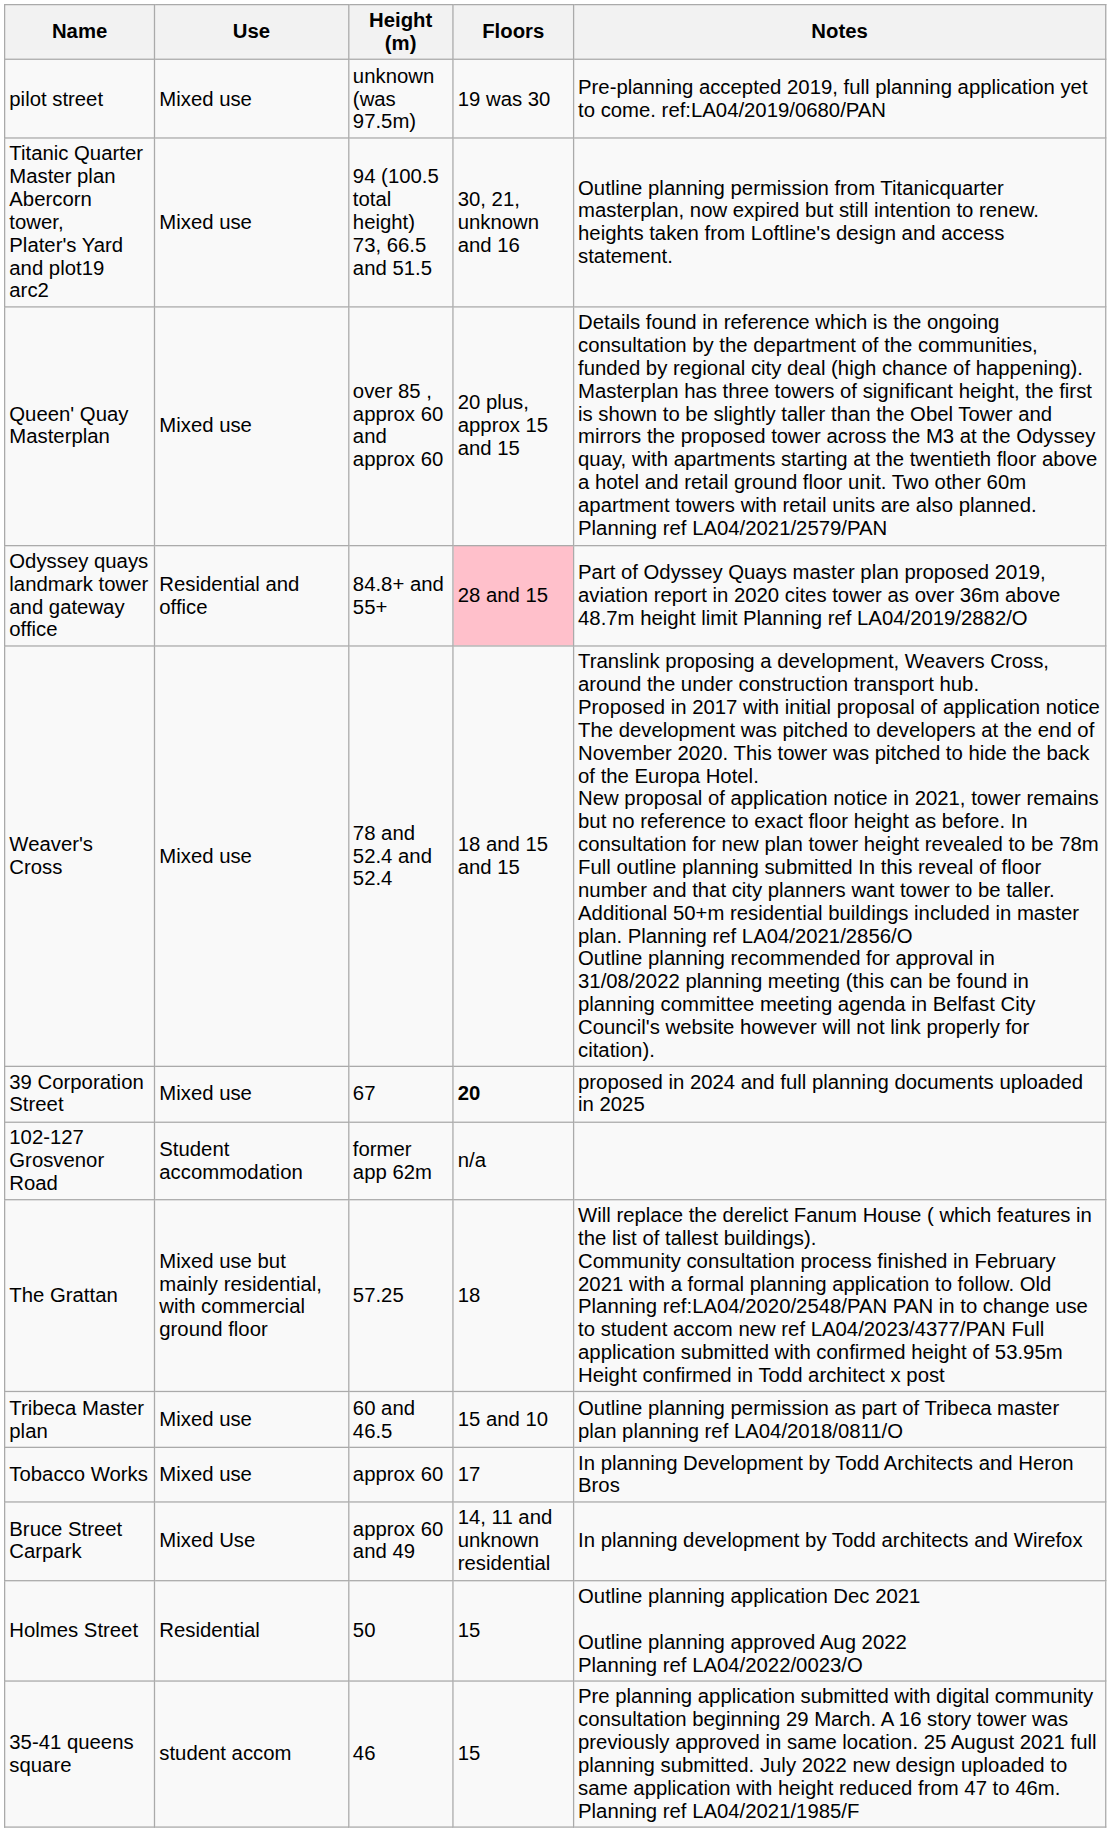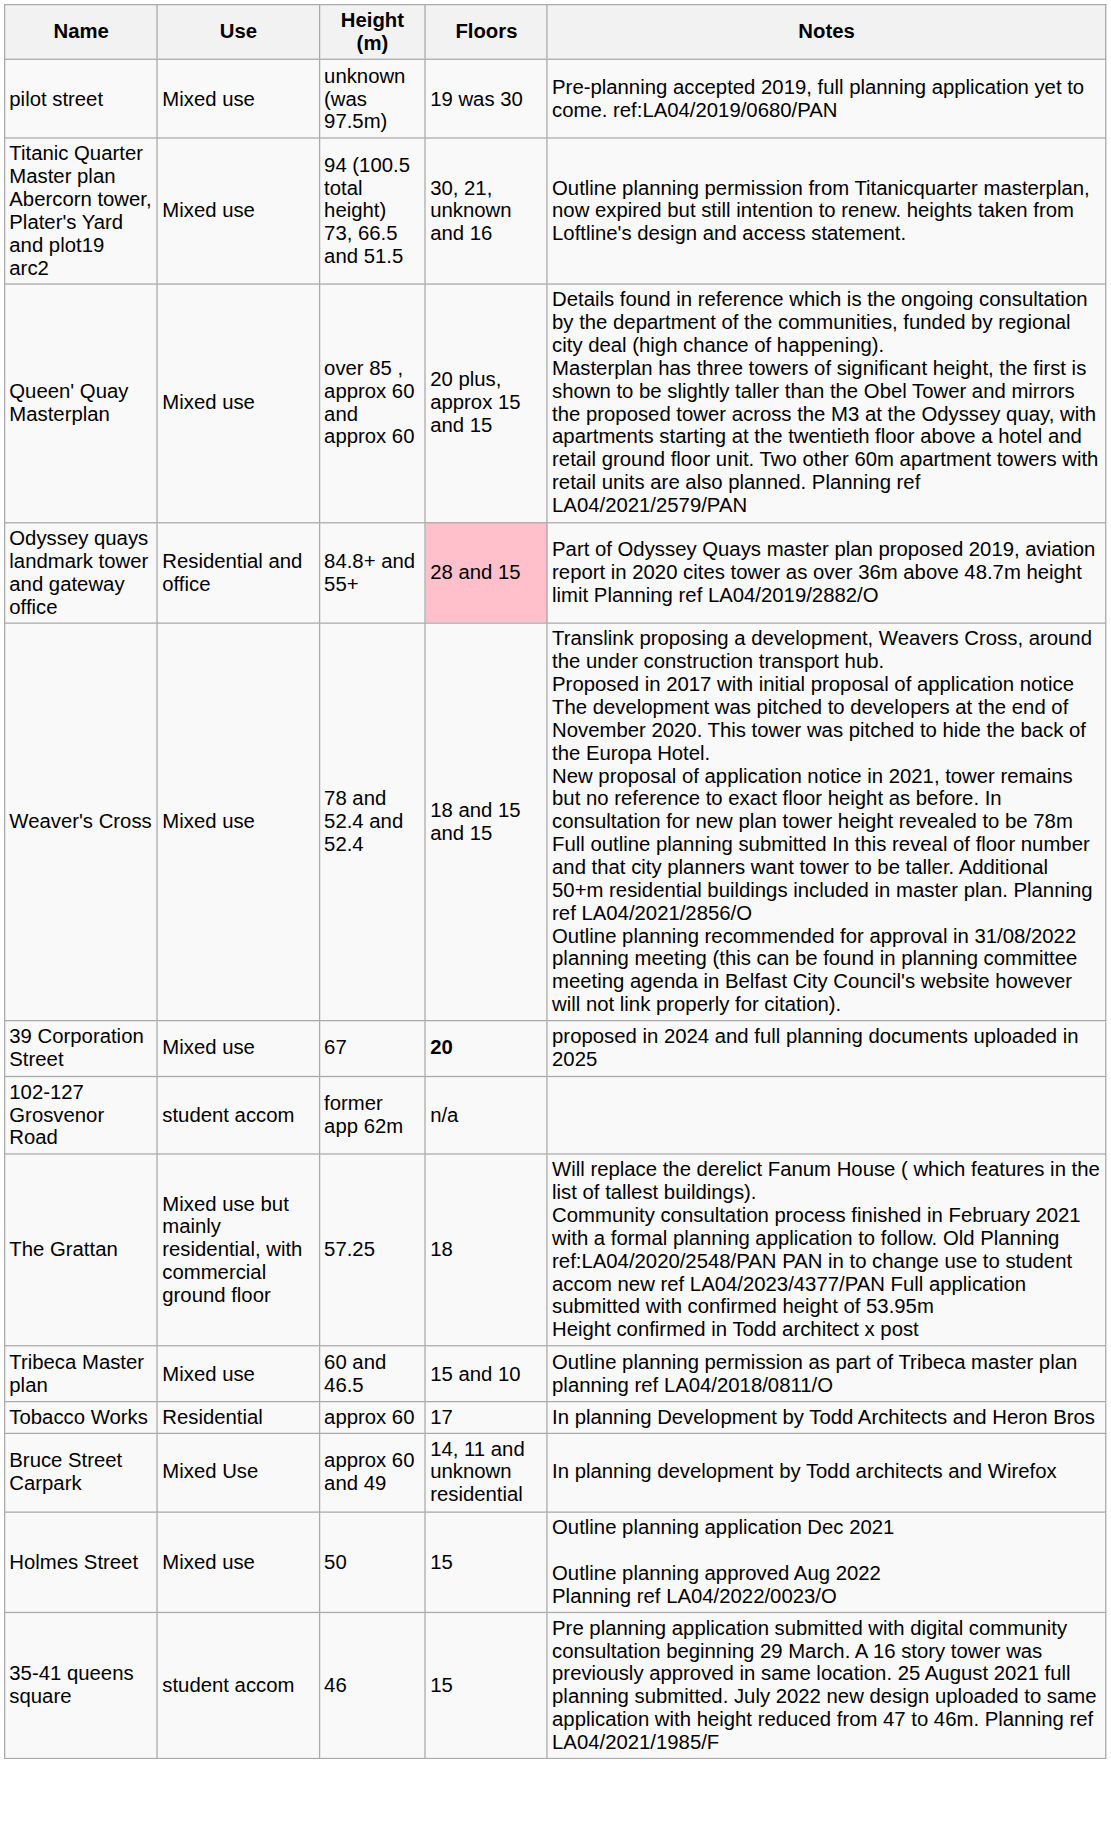(231, 1160) Student accommodation -> (228, 1114) student accom
(206, 1474) Mixed use -> (213, 1417) Residential
(210, 1630) Residential -> (209, 1561) Mixed use
